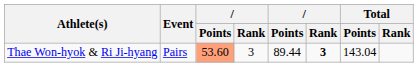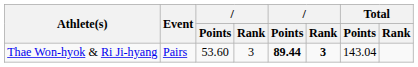(215, 52) lightsalmon background -> (215, 52) no background
(287, 52) normal -> (287, 52) bold
